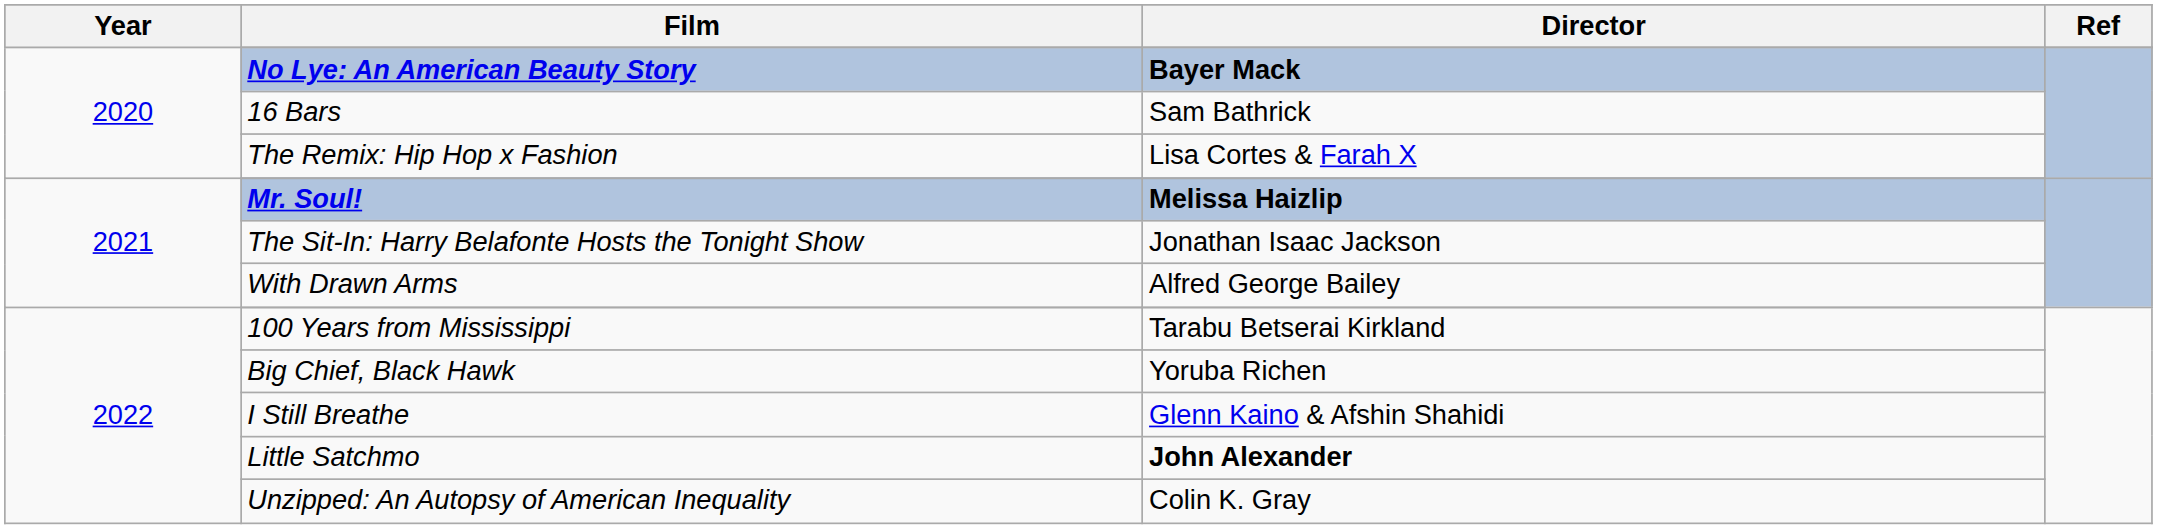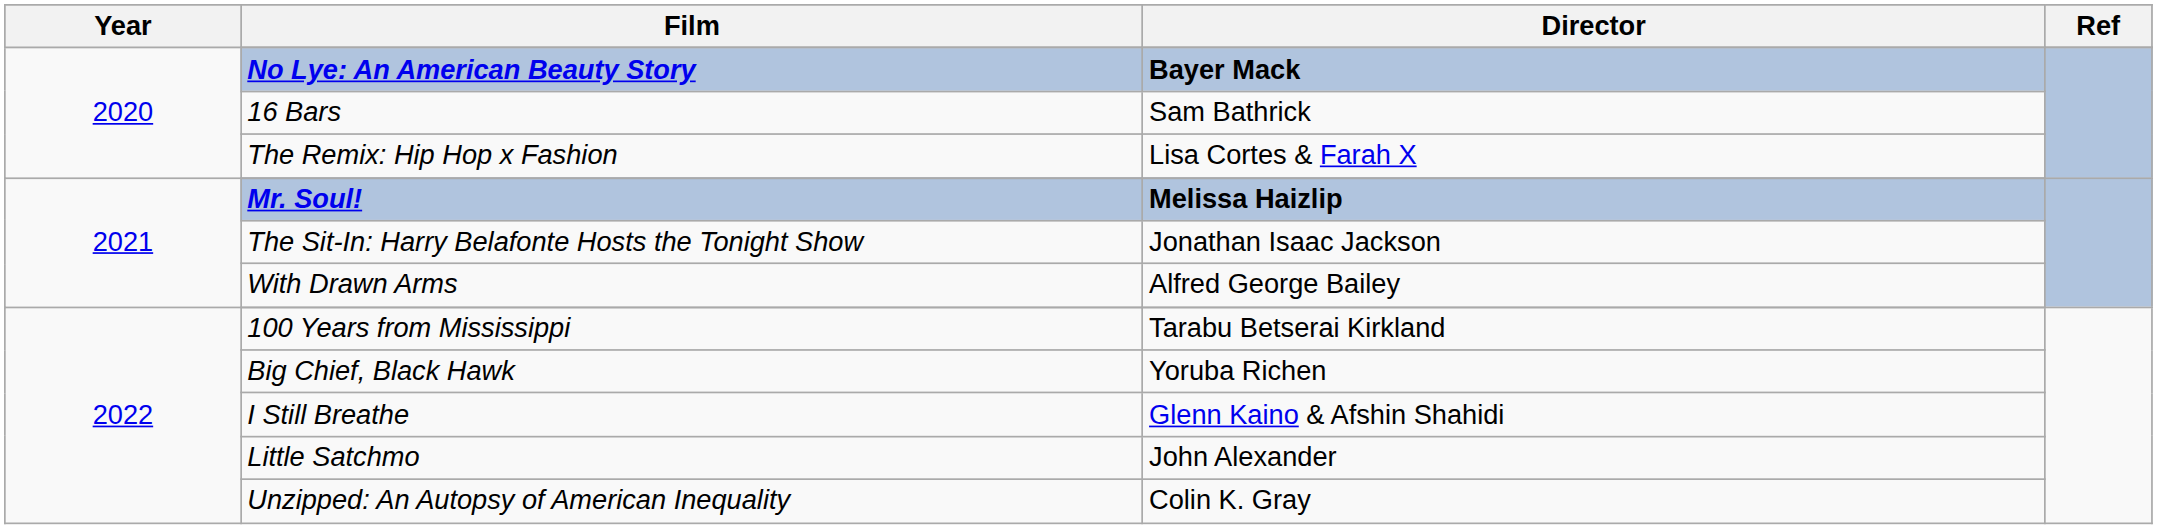(1251, 457) bold -> (1243, 457) normal
